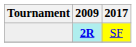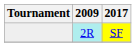(87, 32) bold -> (87, 32) normal
